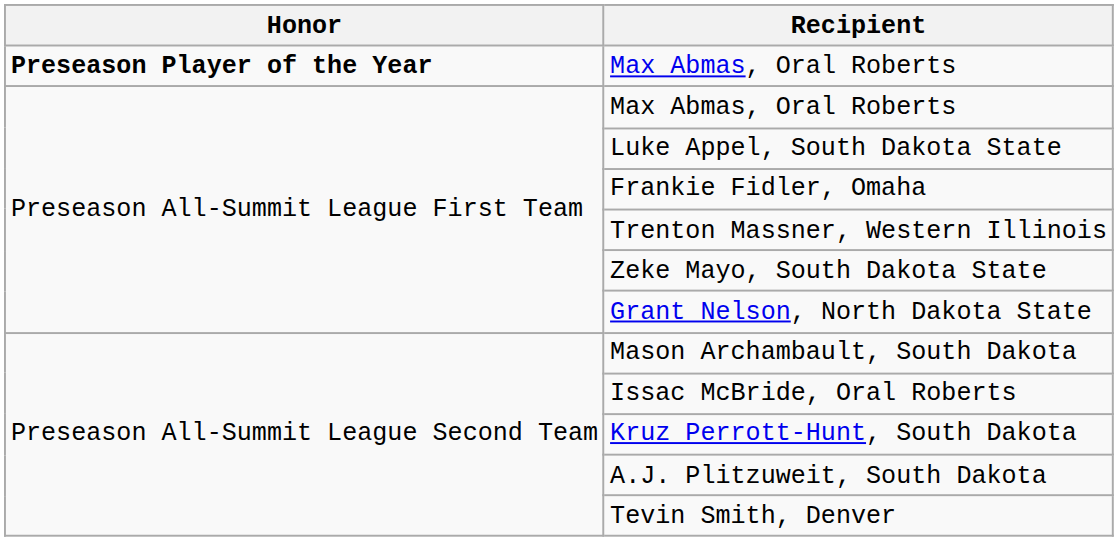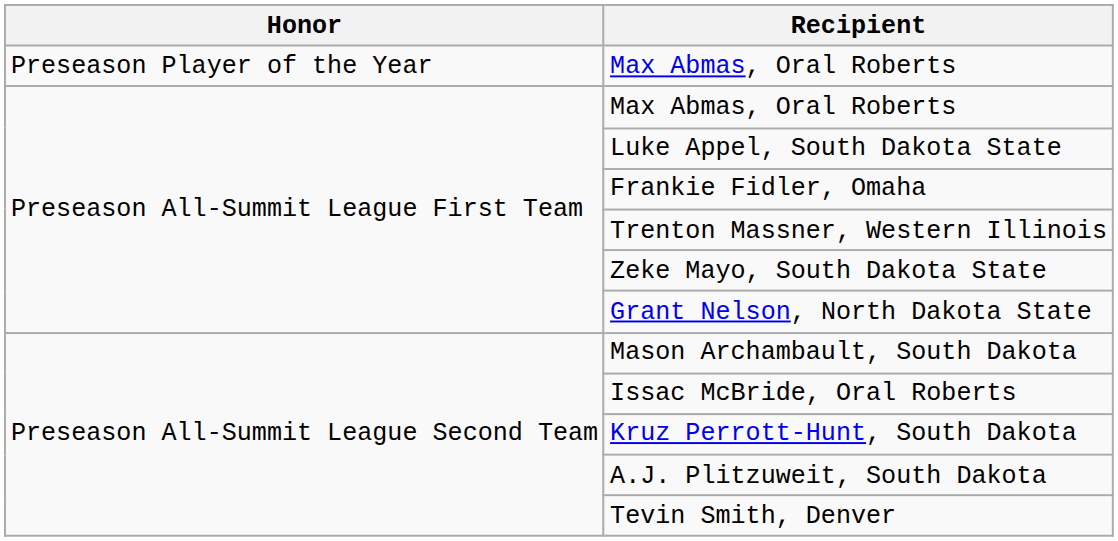(222, 66) bold -> (222, 66) normal
